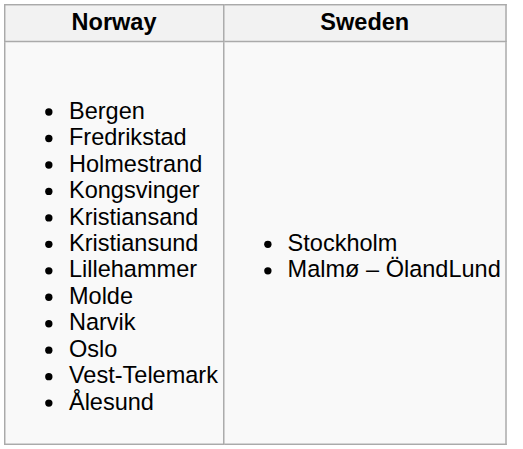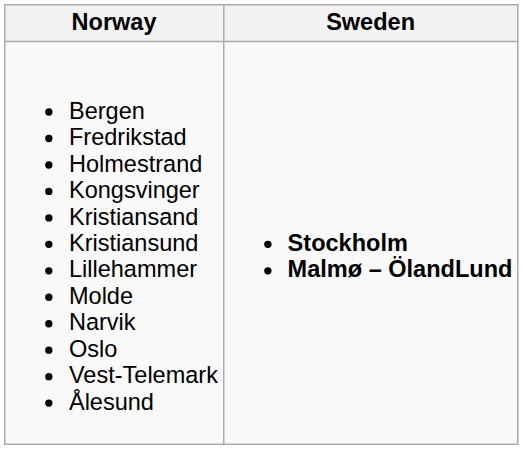(365, 256) normal -> (371, 256) bold
